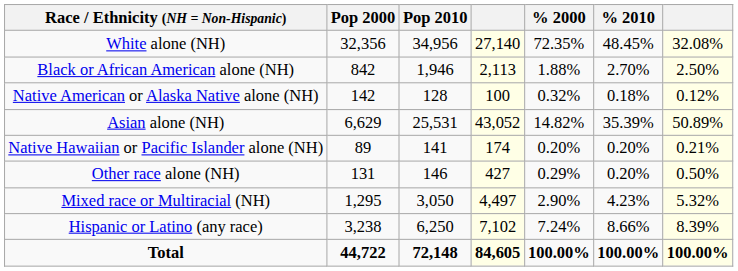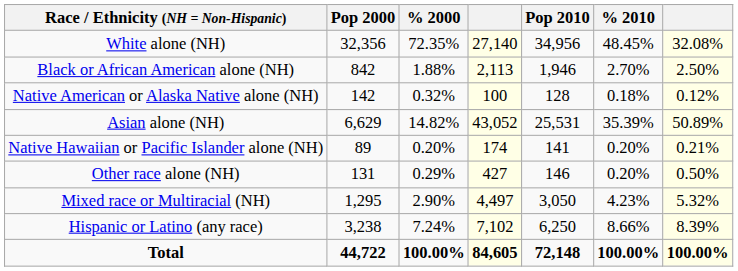columns swapped: (435, 17) <-> (559, 17)
